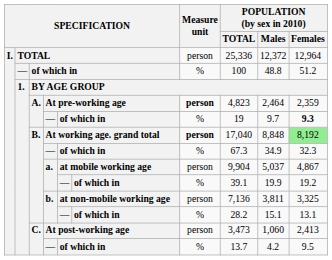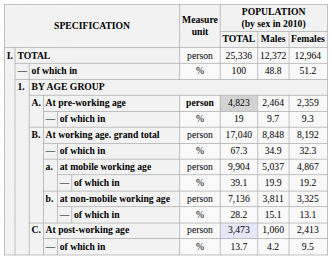(239, 103) no background -> (239, 103) lightgrey background
(308, 119) bold -> (308, 119) normal
(200, 134) bold -> (200, 134) normal
(308, 134) lightgreen background -> (308, 134) no background
(239, 230) no background -> (239, 230) lavender background
